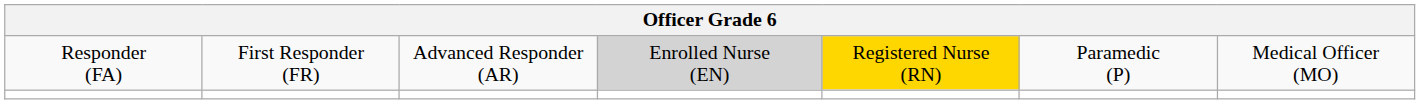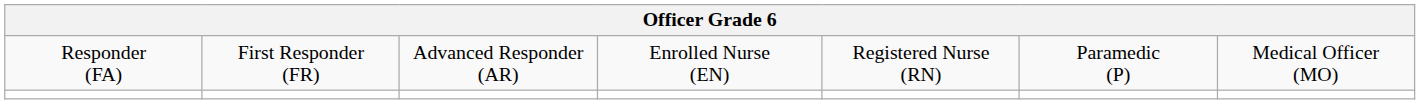(710, 62) lightgrey background -> (710, 62) no background
(921, 62) gold background -> (921, 62) no background
